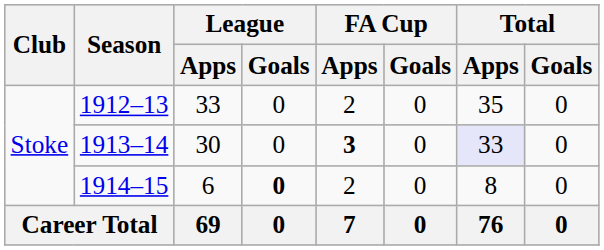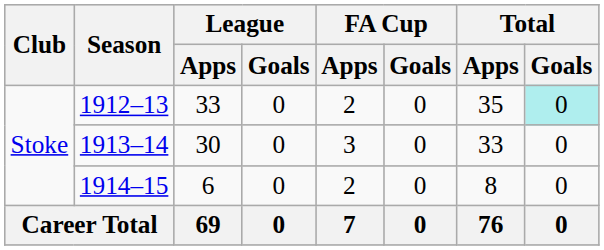(561, 104) no background -> (561, 104) paleturquoise background
(349, 144) bold -> (349, 144) normal
(491, 144) lavender background -> (491, 144) no background
(279, 184) bold -> (279, 184) normal
